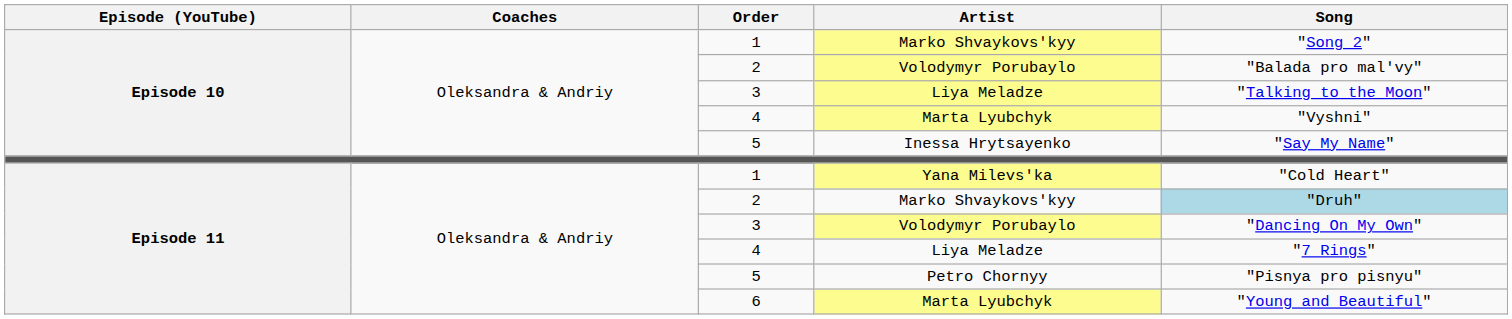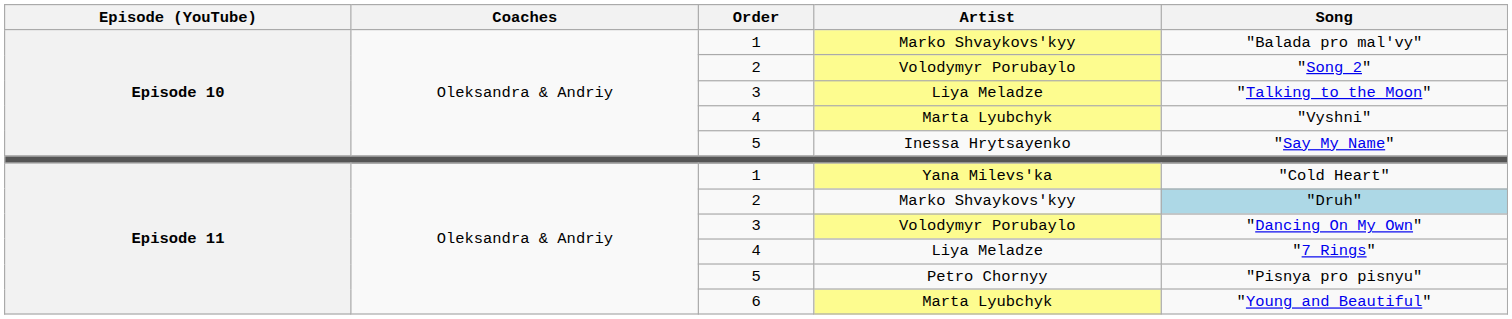(1334, 42) "Song 2" -> (1334, 42) "Balada pro malʹvy"
(1334, 68) "Balada pro malʹvy" -> (1334, 68) "Song 2"
